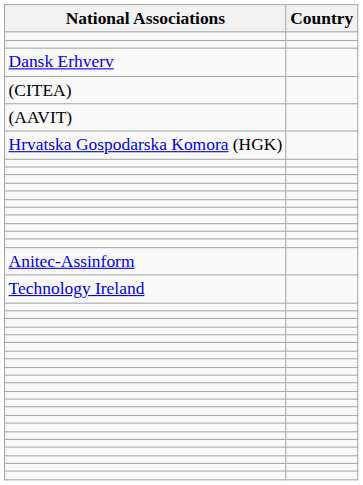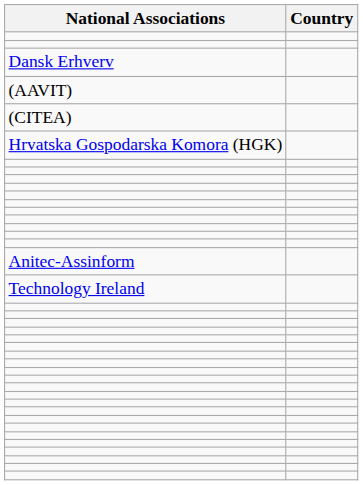(40, 89) (CITEA) -> (40, 89) (AAVIT)
(40, 117) (AAVIT) -> (40, 117) (CITEA)
